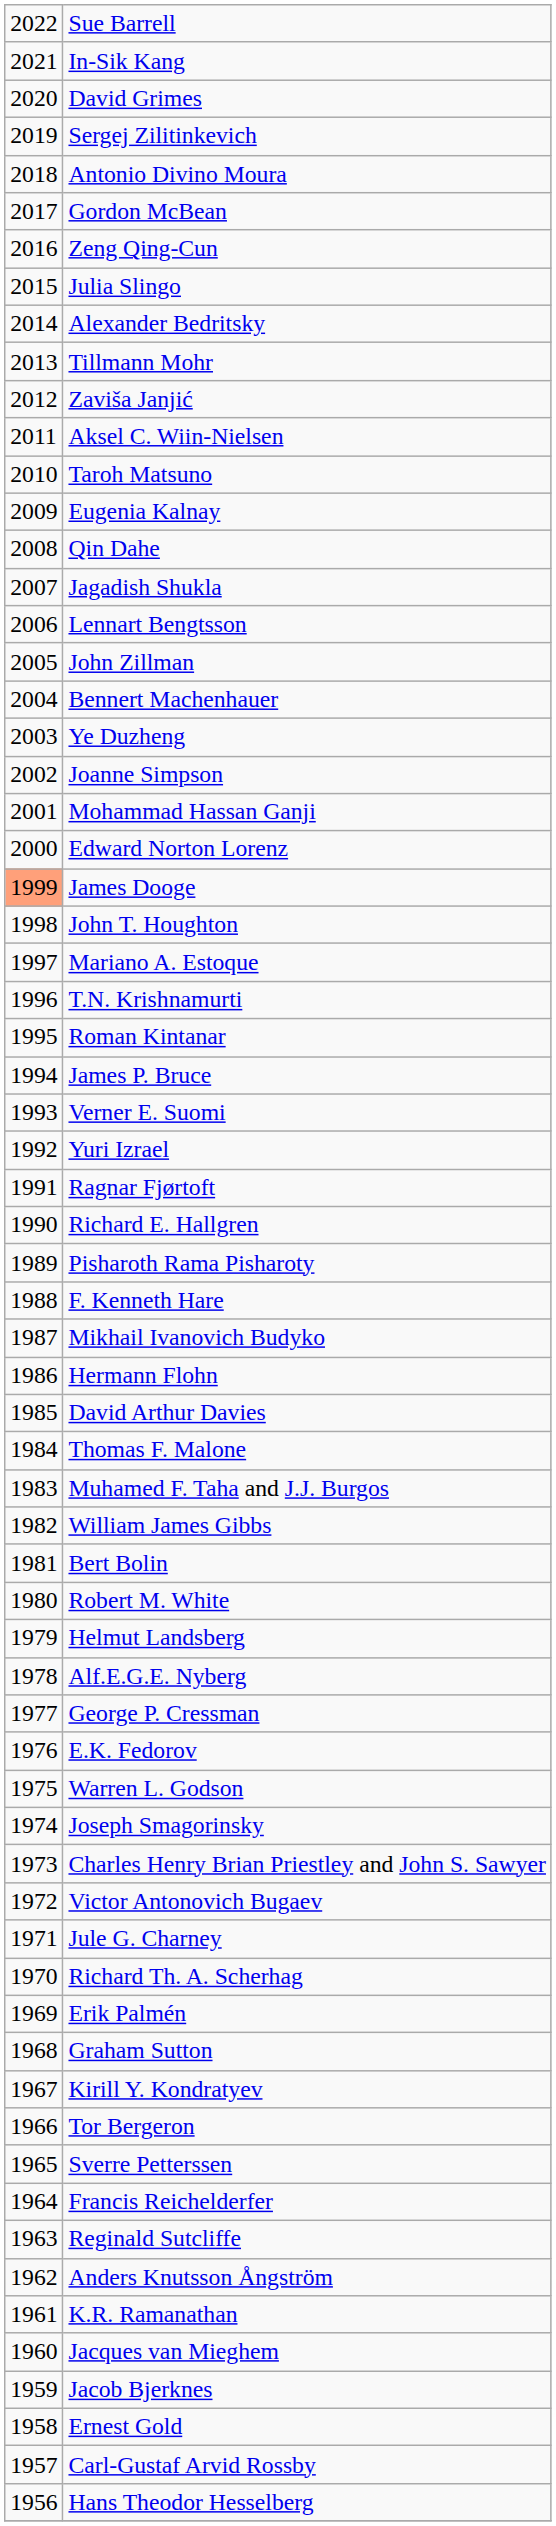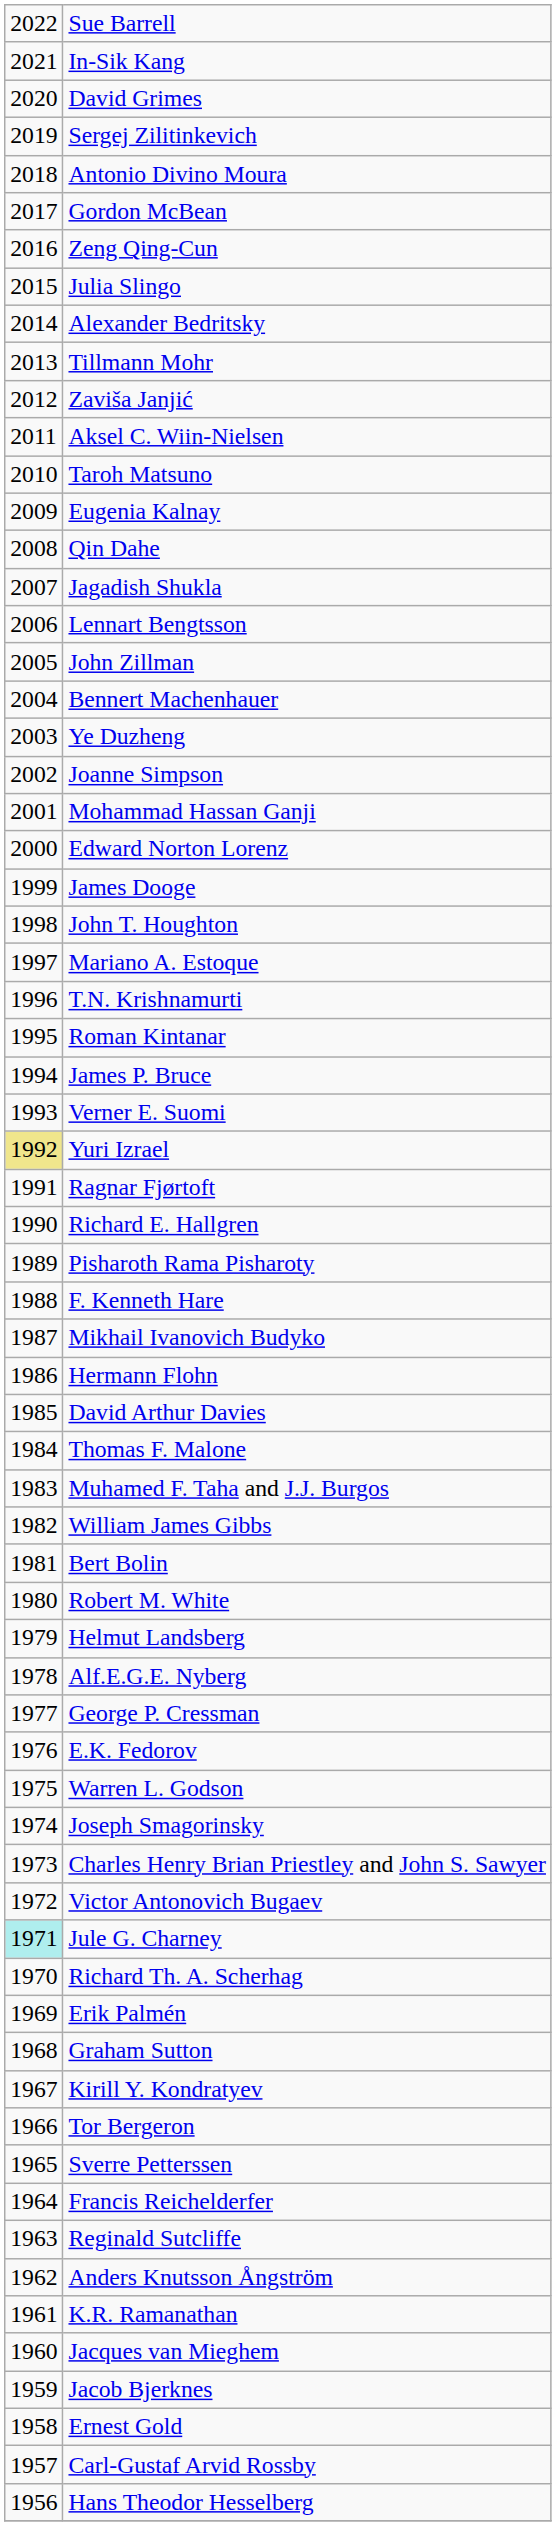(34, 887) lightsalmon background -> (34, 887) no background
(34, 1149) no background -> (34, 1149) khaki background
(34, 1938) no background -> (34, 1938) paleturquoise background
